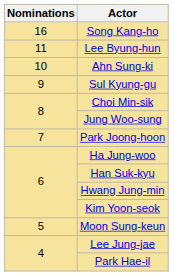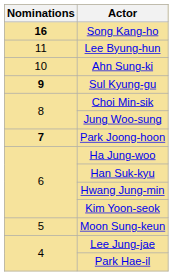(41, 31) normal -> (41, 31) bold
(41, 84) normal -> (41, 84) bold
(41, 137) normal -> (41, 137) bold
